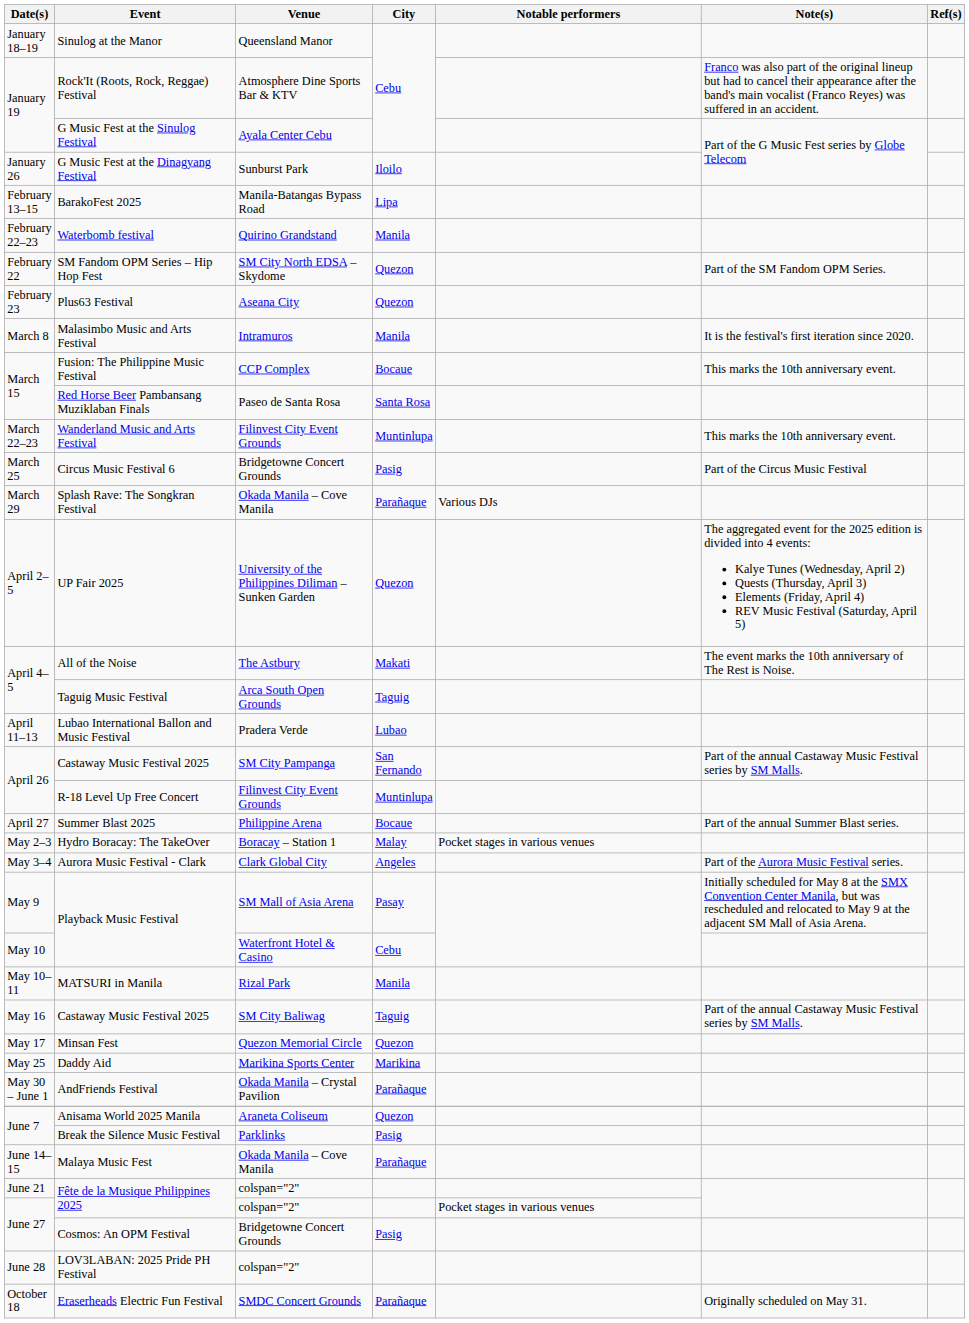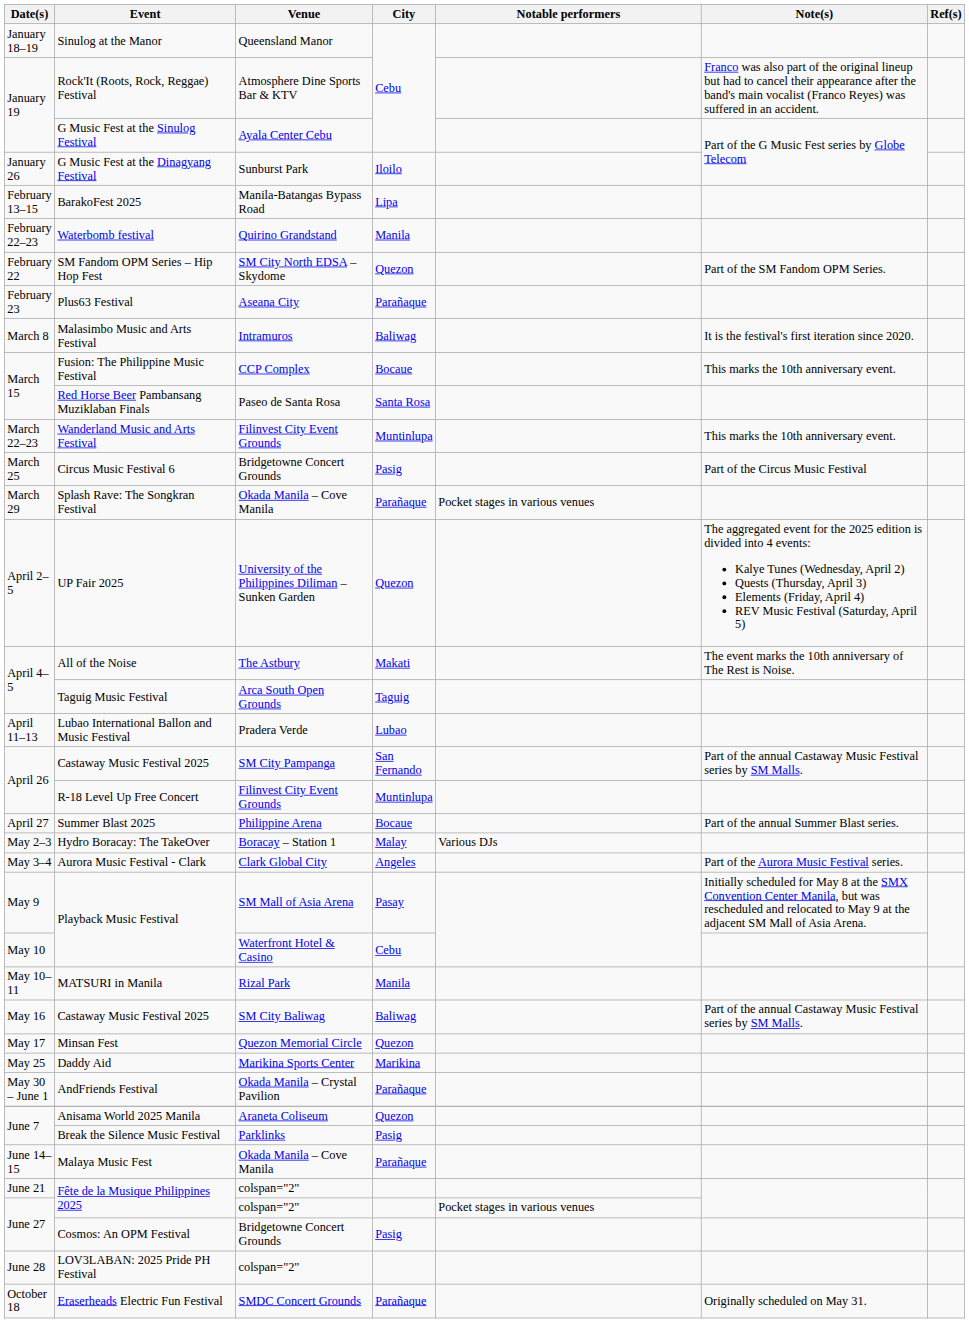(394, 302) Quezon -> (401, 302) Parañaque
(393, 335) Manila -> (396, 335) Baliwag
(468, 502) Various DJs -> (516, 502) Pocket stages in various venues
(516, 842) Pocket stages in various venues -> (468, 842) Various DJs
(392, 1016) Taguig -> (396, 1016) Baliwag
